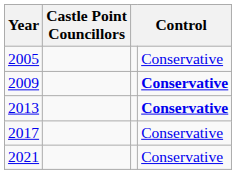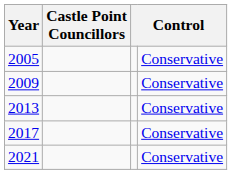(185, 83) bold -> (182, 83) normal
(185, 108) bold -> (182, 108) normal
